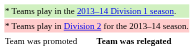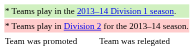(134, 40) bold -> (135, 41) normal
